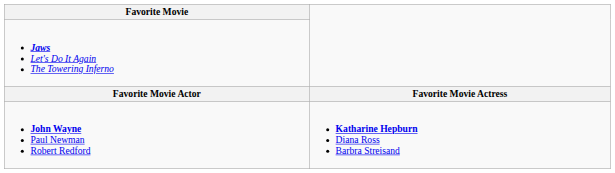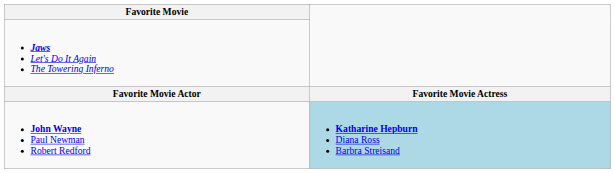(460, 140) no background -> (460, 140) lightblue background
